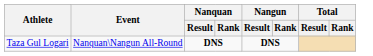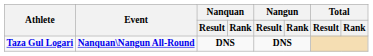(38, 44) normal -> (40, 44) bold
(128, 44) normal -> (136, 44) bold
